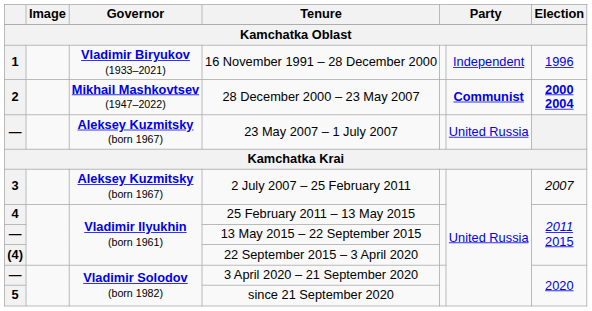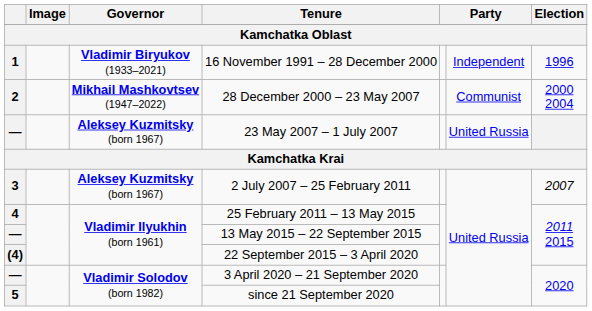(489, 97) bold -> (489, 97) normal
(559, 97) bold -> (559, 97) normal
